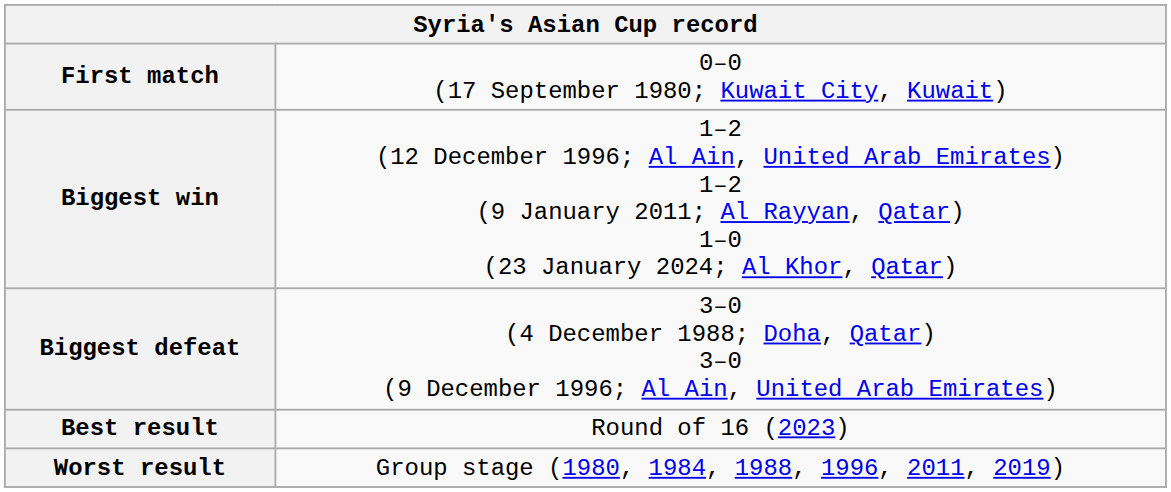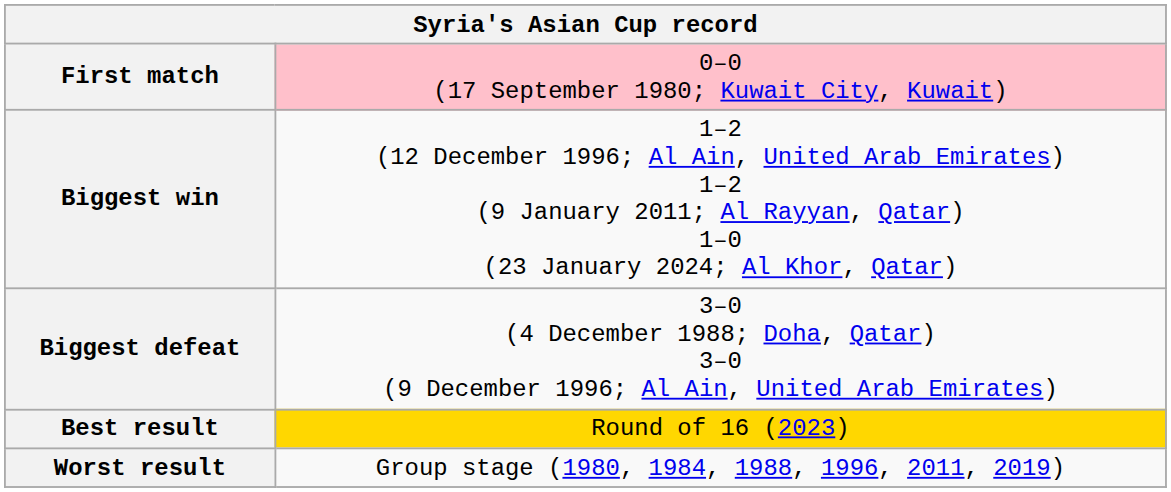(720, 77) no background -> (720, 77) pink background
(720, 429) no background -> (720, 429) gold background
